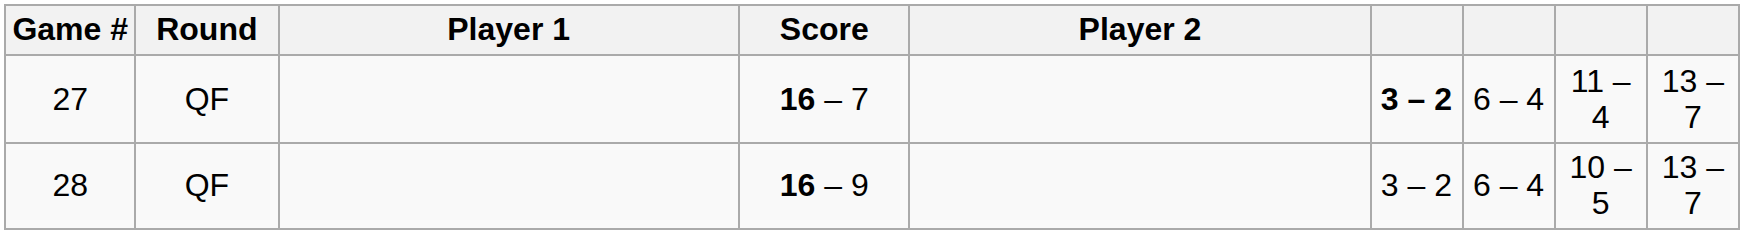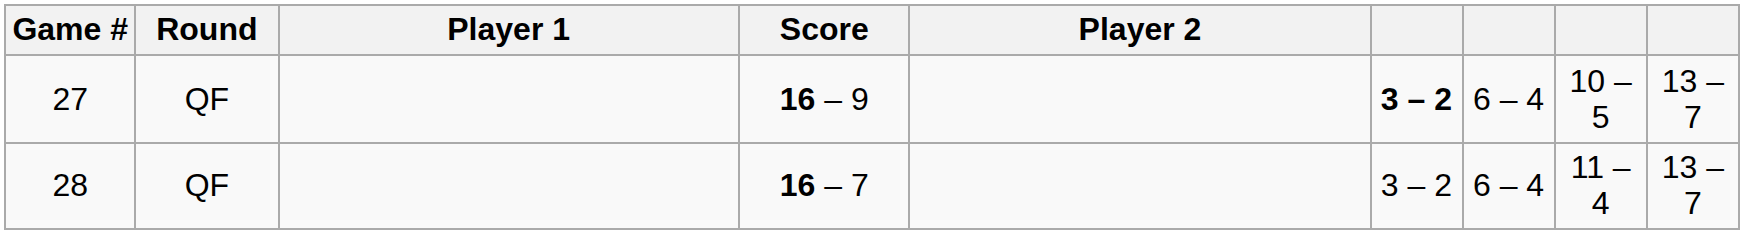(824, 98) 16 – 7 -> (824, 98) 16 – 9
(1601, 98) 11 – 4 -> (1601, 98) 10 – 5
(824, 185) 16 – 9 -> (824, 185) 16 – 7
(1601, 185) 10 – 5 -> (1601, 185) 11 – 4
